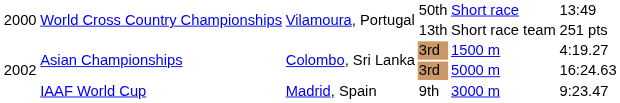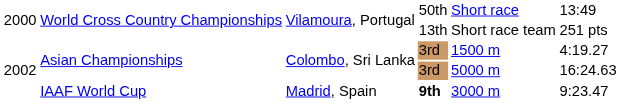(429, 91) normal -> (430, 91) bold
